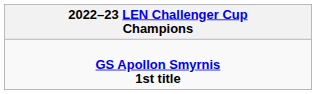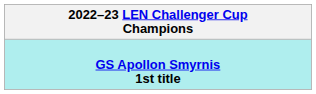(158, 71) no background -> (158, 71) paleturquoise background
